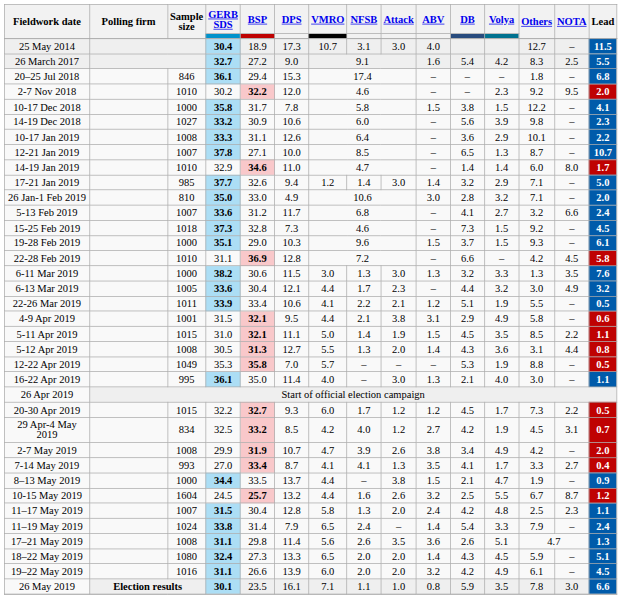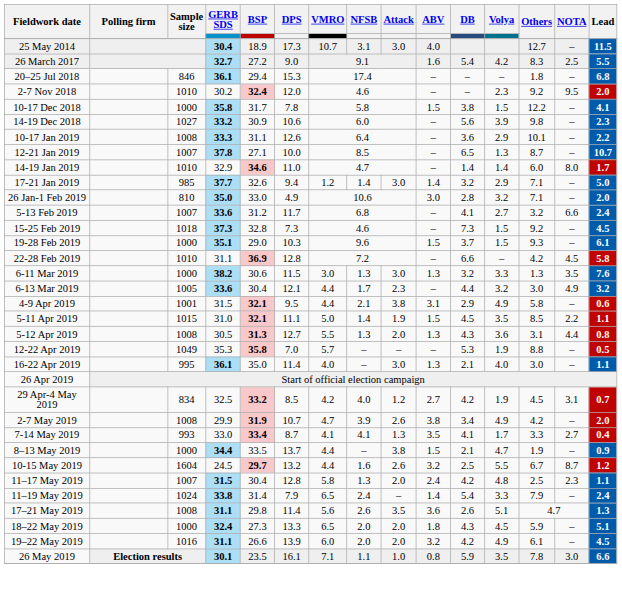(257, 92) 32.2 -> (257, 92) 32.4
- row: (47, 304)
(433, 349) 1.4 -> (433, 334) 1.3
- row: (47, 410)
(223, 466) 27.0 -> (223, 435) 33.0
(257, 496) 25.7 -> (257, 466) 29.7
(187, 557) 1080 -> (187, 526) 1000
(433, 557) 1.4 -> (433, 526) 1.8
